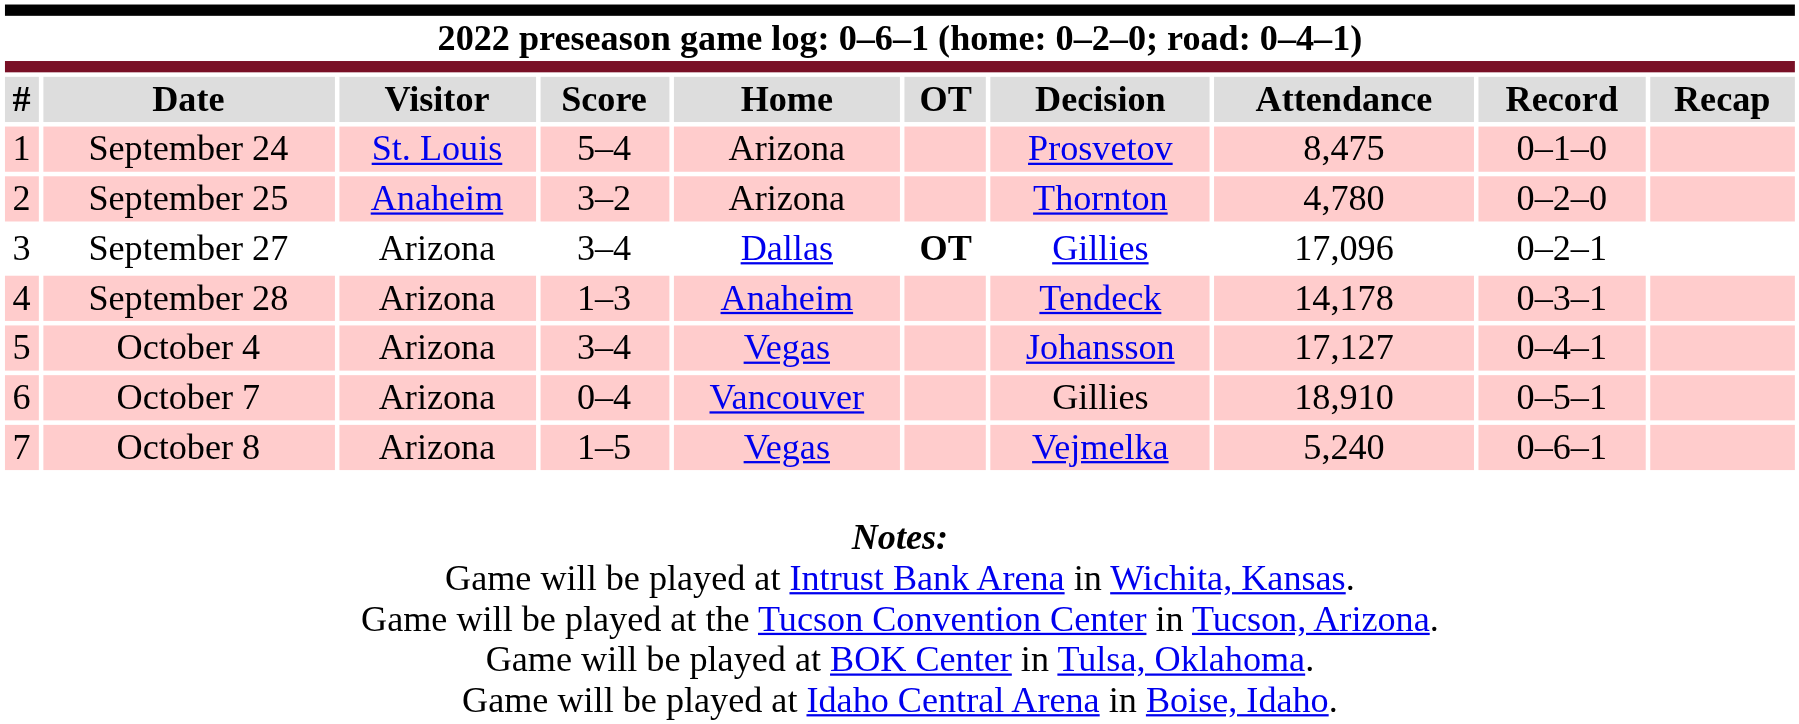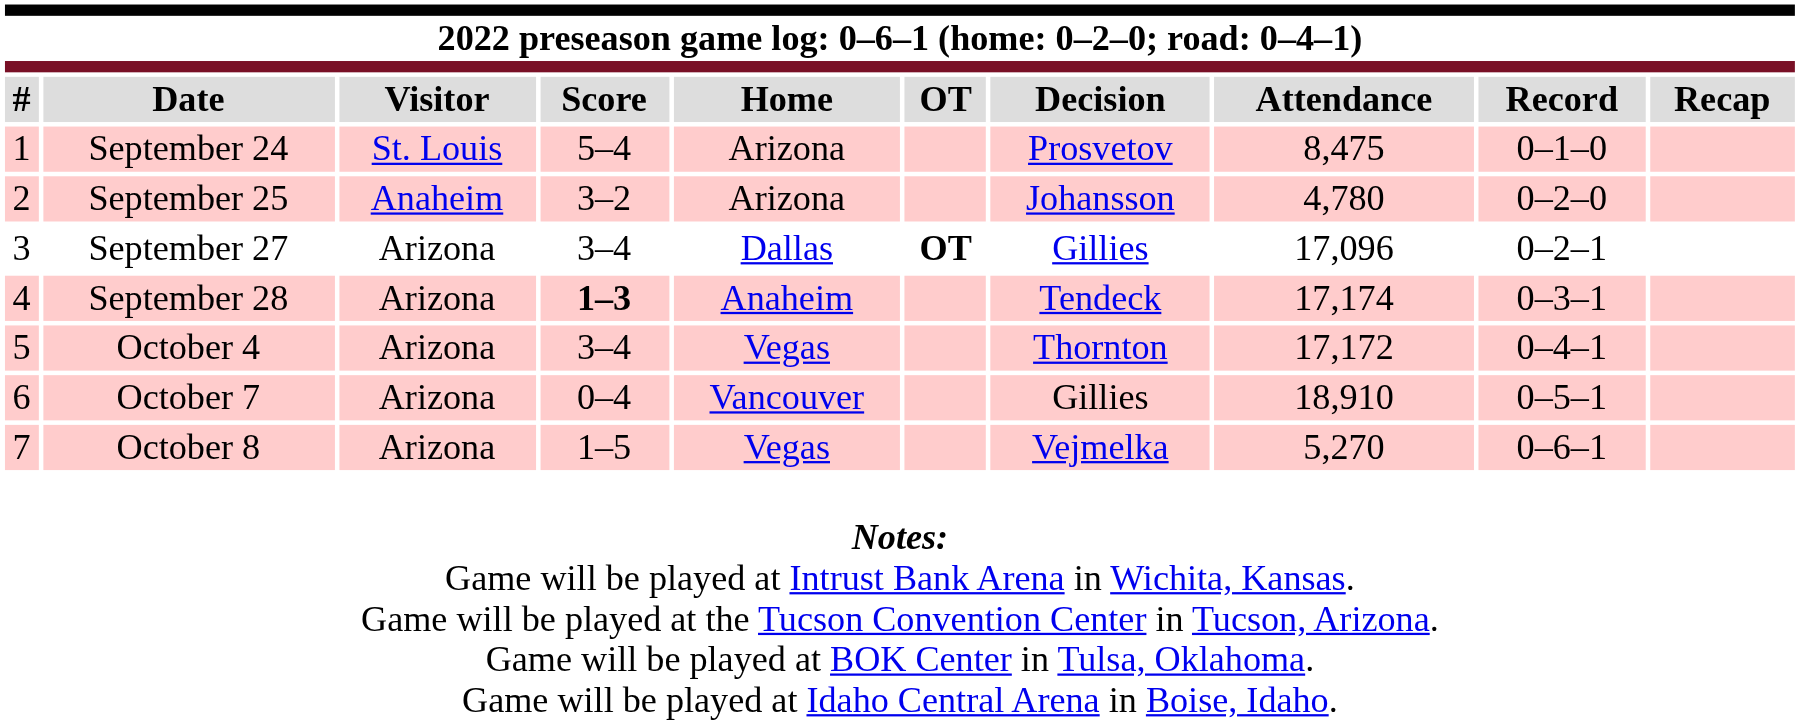(1100, 198) Thornton -> (1100, 198) Johansson
(604, 297) normal -> (604, 297) bold
(1344, 297) 14,178 -> (1344, 297) 17,174
(1100, 347) Johansson -> (1100, 347) Thornton
(1344, 347) 17,127 -> (1344, 347) 17,172
(1344, 446) 5,240 -> (1344, 446) 5,270
